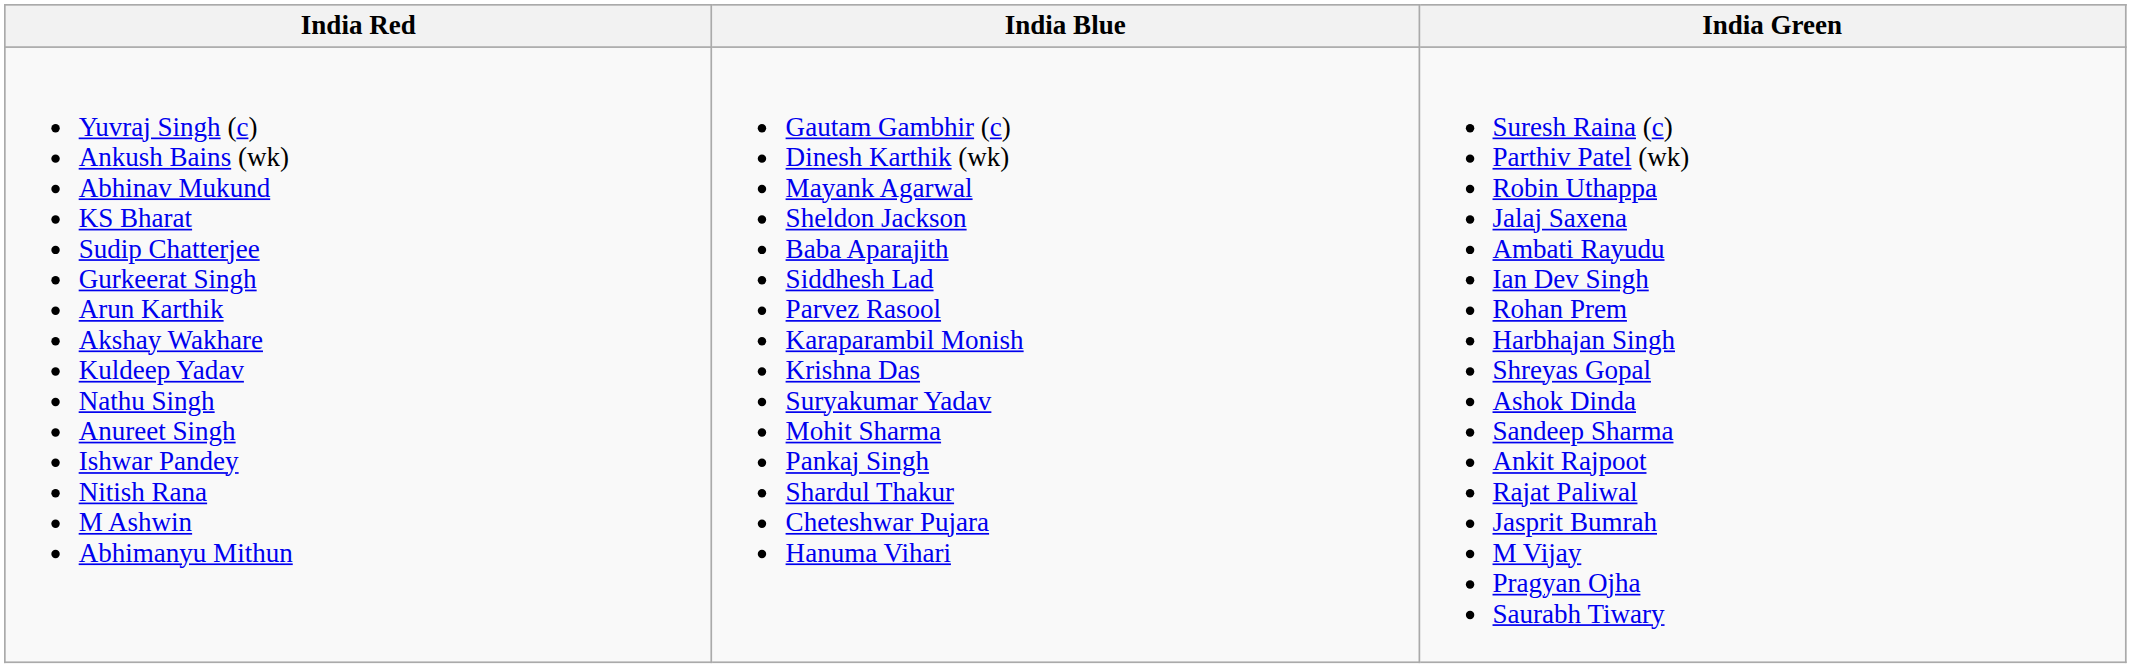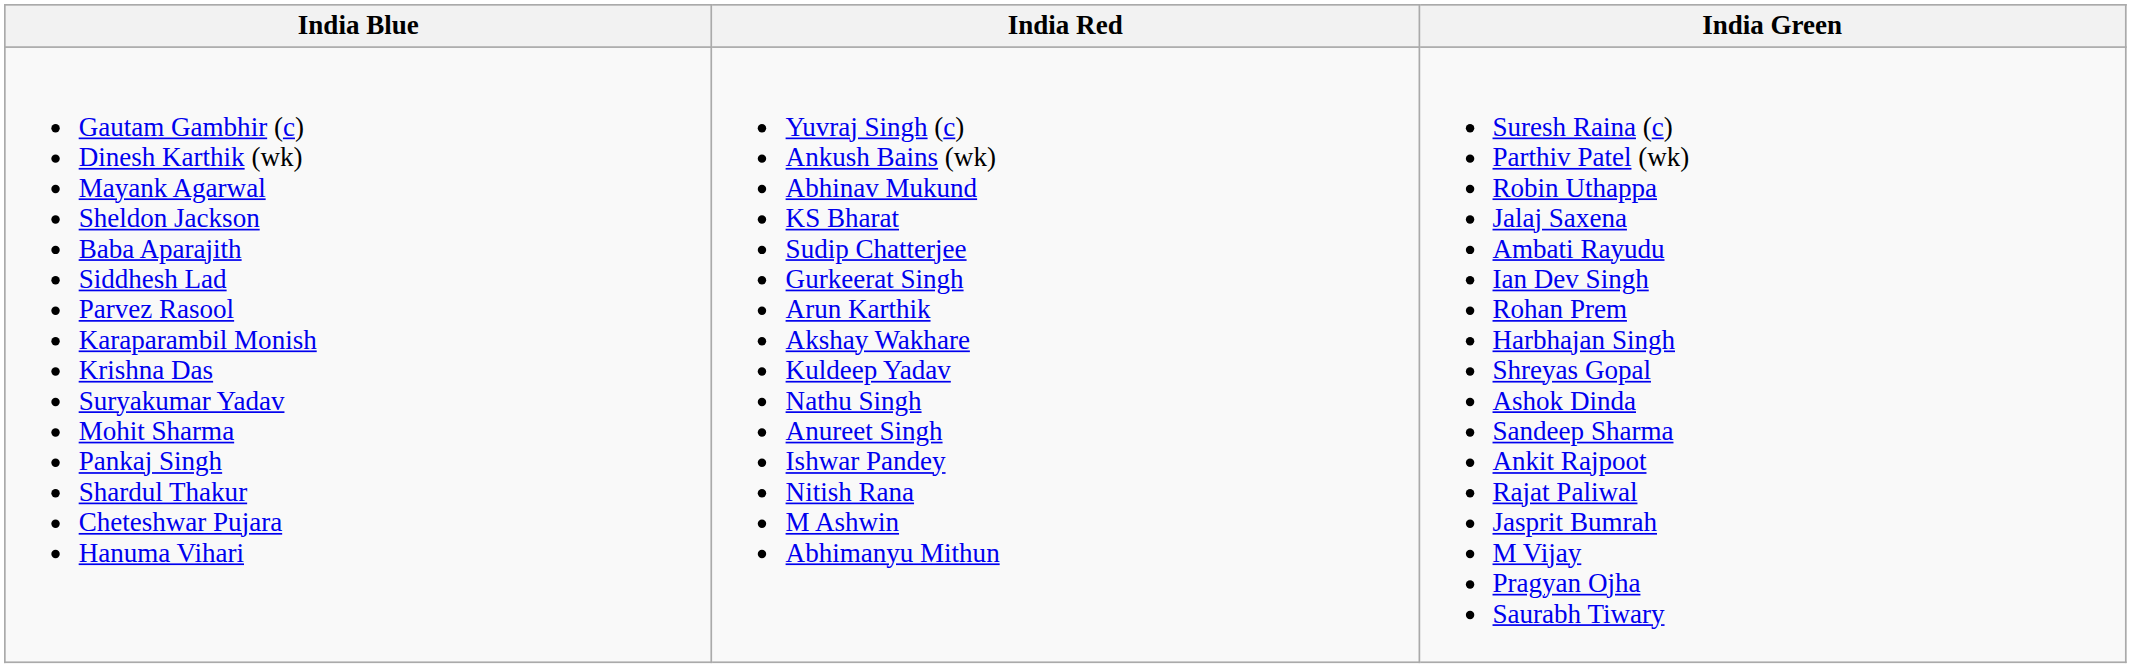columns swapped: (358, 25) <-> (1065, 25)
